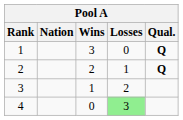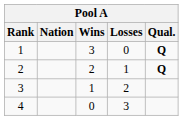(126, 106) lightgreen background -> (126, 106) no background
